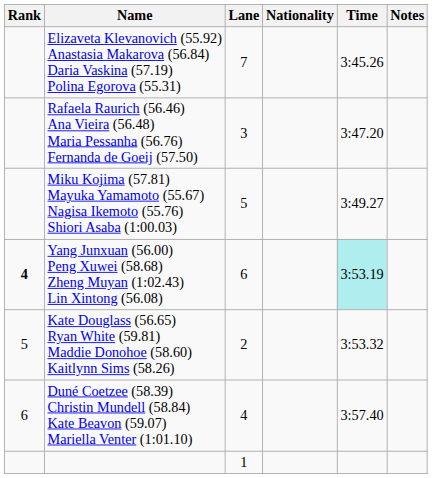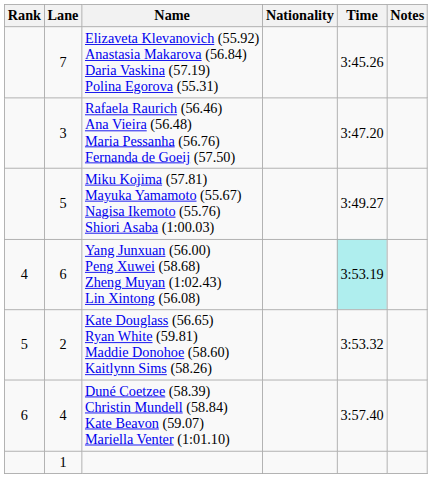columns swapped: (244, 15) <-> (135, 15)
(24, 274) bold -> (24, 274) normal
